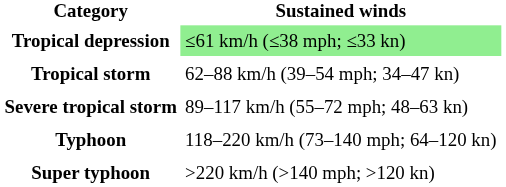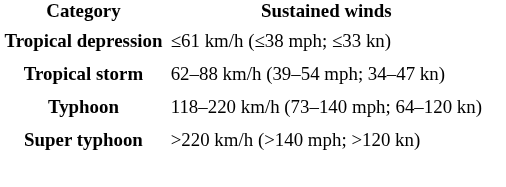(295, 40) lightgreen background -> (281, 40) no background
- row: (91, 106)
